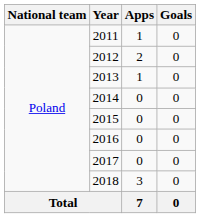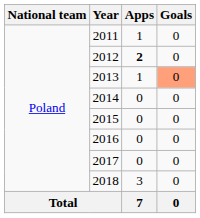(139, 56) normal -> (139, 56) bold
(176, 77) no background -> (176, 77) lightsalmon background
